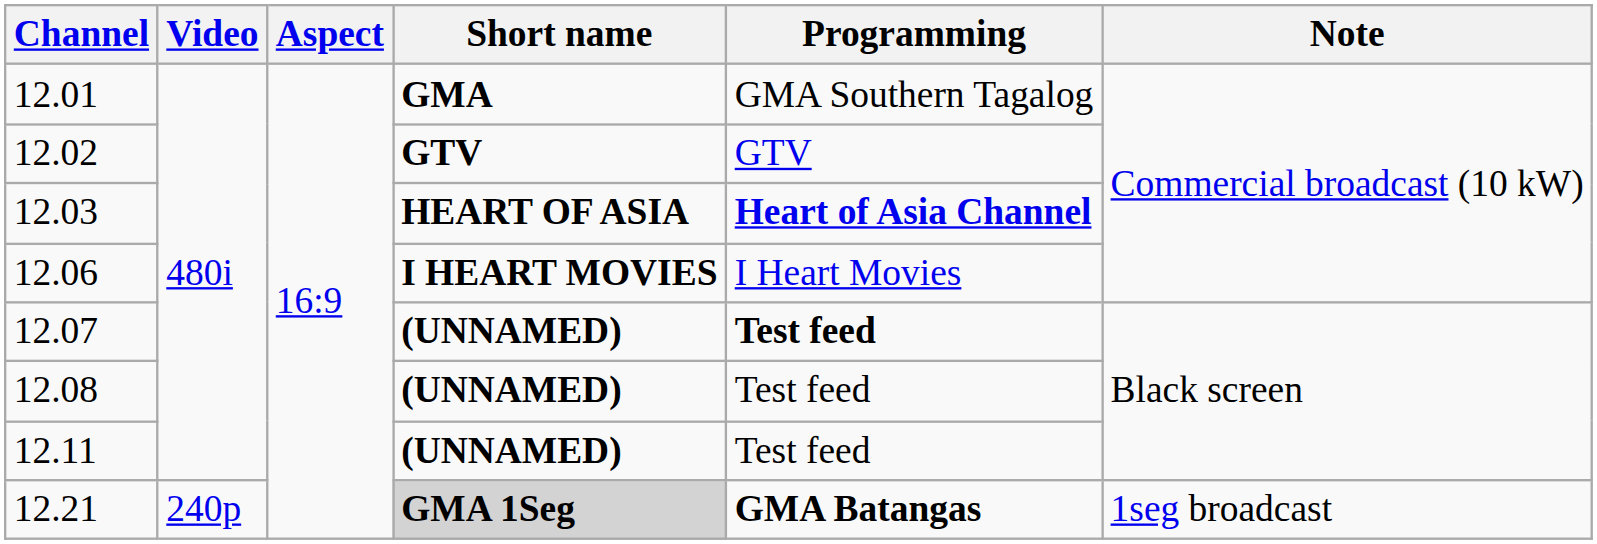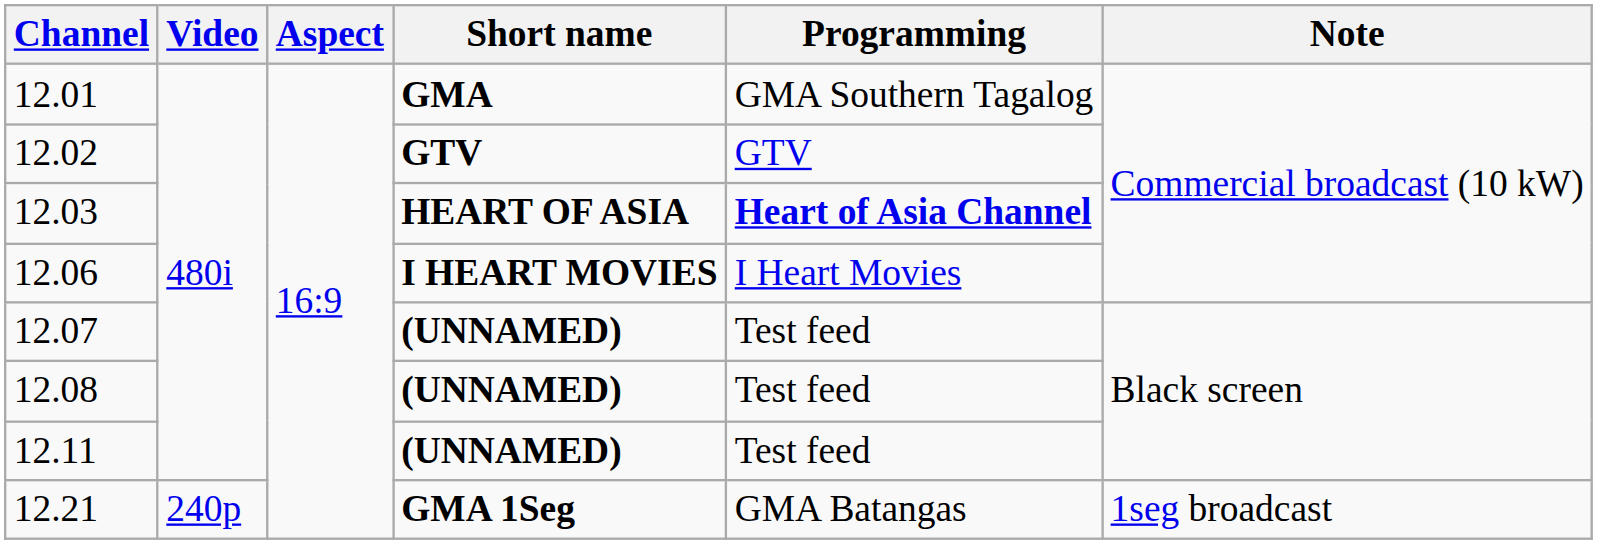(805, 331) bold -> (803, 331) normal
(488, 509) lightgrey background -> (488, 509) no background
(858, 509) bold -> (851, 509) normal
